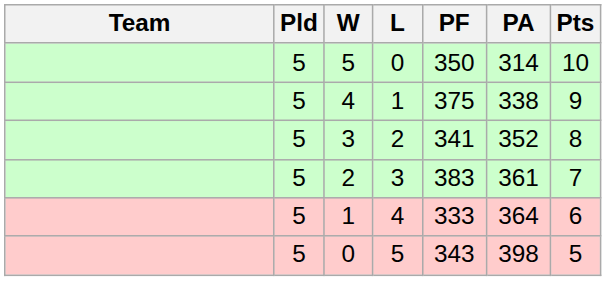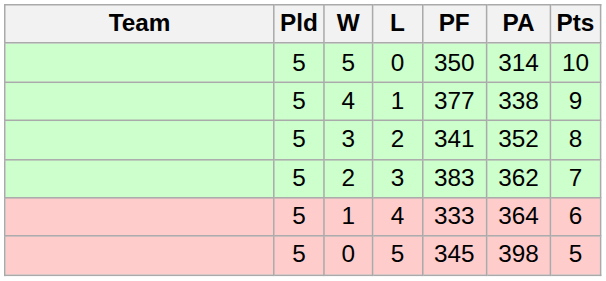(454, 100) 375 -> (454, 100) 377
(519, 178) 361 -> (519, 178) 362
(454, 255) 343 -> (454, 255) 345
